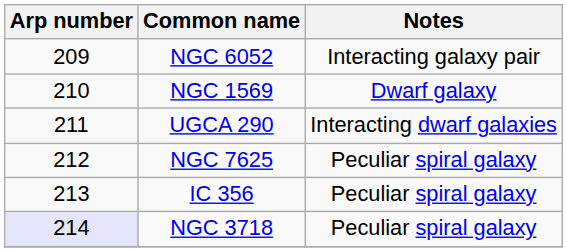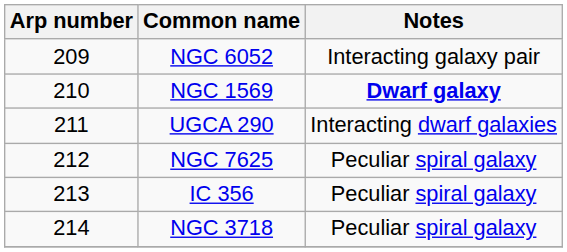(434, 90) normal -> (434, 90) bold
(71, 228) lavender background -> (71, 228) no background
